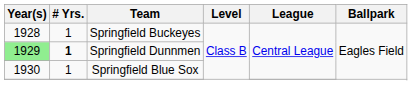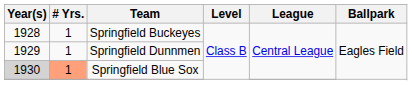(27, 51) lightgreen background -> (27, 51) no background
(68, 51) bold -> (68, 51) normal
(27, 70) no background -> (27, 70) lightgrey background
(68, 70) no background -> (68, 70) lightsalmon background
